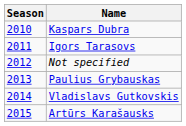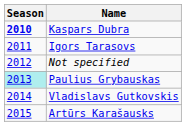(19, 30) normal -> (19, 30) bold
(19, 80) no background -> (19, 80) paleturquoise background
